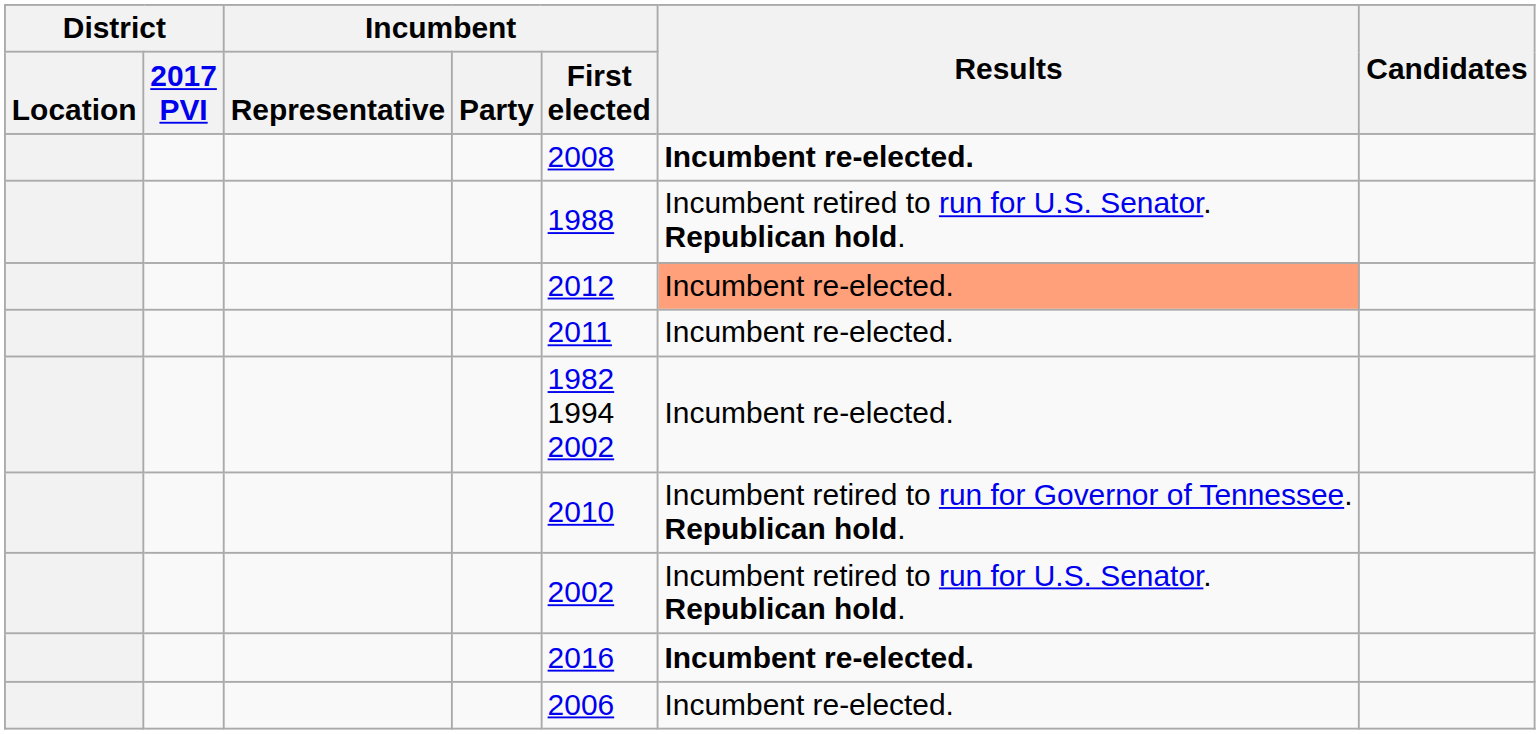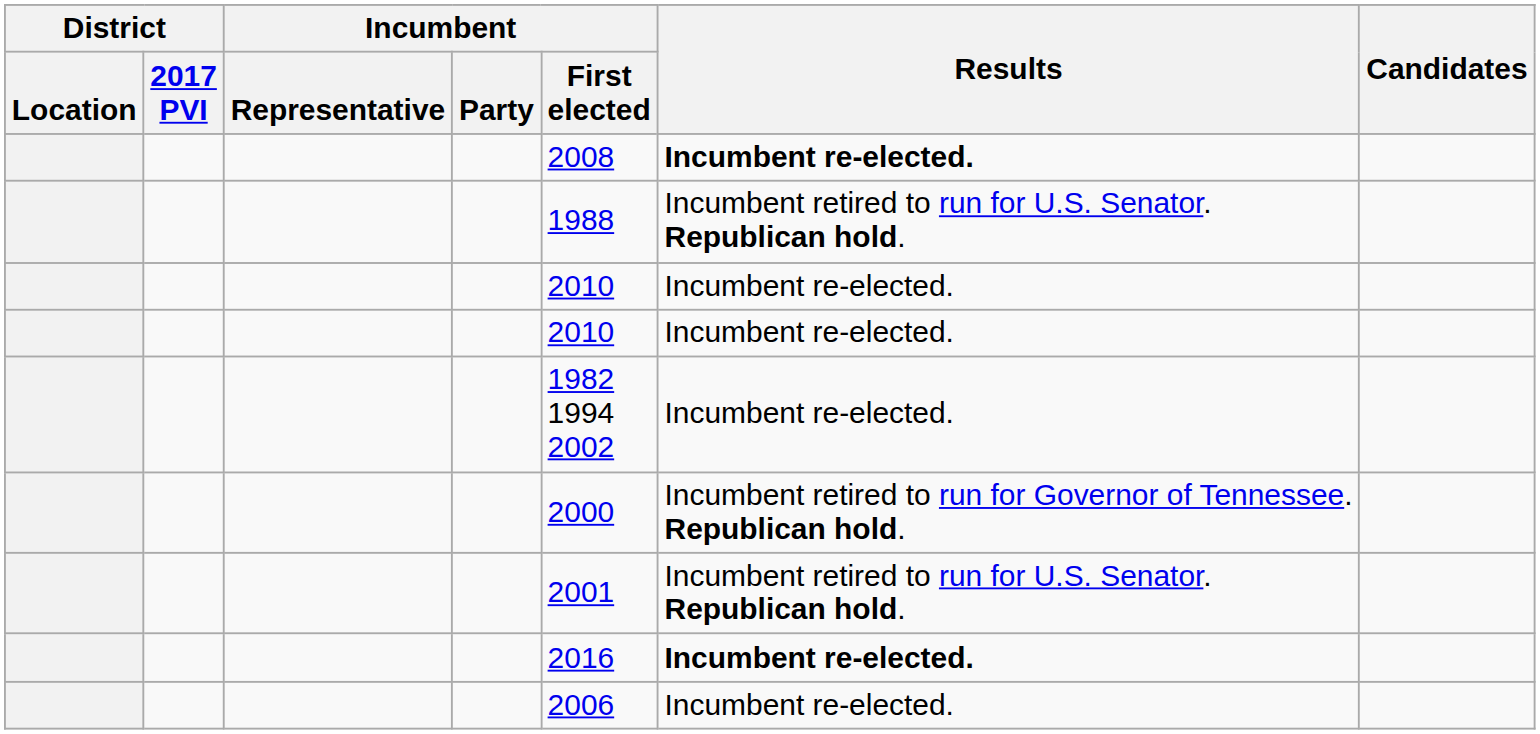(581, 285) 2012 -> (581, 285) 2010
(809, 285) lightsalmon background -> (809, 285) no background
(580, 332) 2011 -> (581, 332) 2010
(581, 511) 2010 -> (581, 511) 2000
(581, 592) 2002 -> (581, 592) 2001
